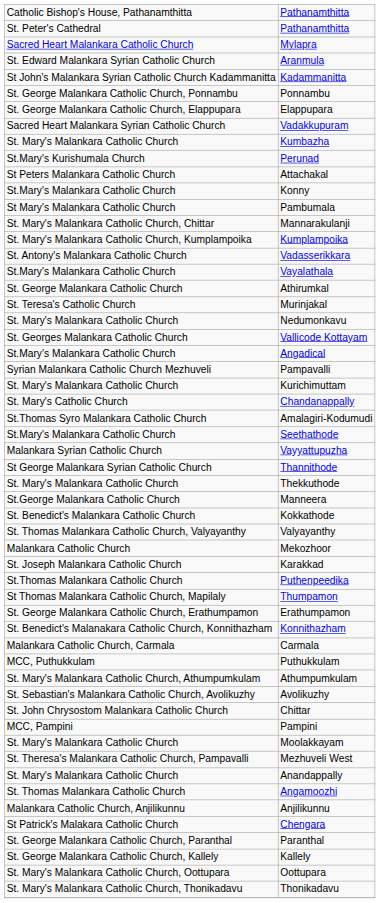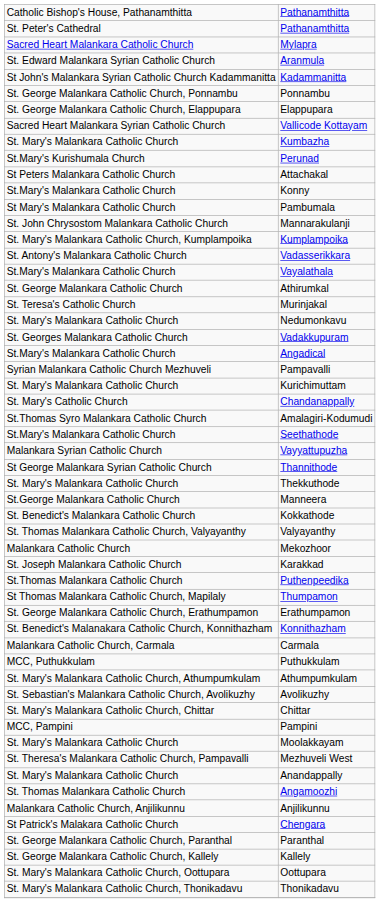(314, 126) Vadakkupuram -> (324, 126) Vallicode Kottayam
(110, 223) St. Mary's Malankara Catholic Church, Chittar -> (117, 223) St. John Chrysostom Malankara Catholic Church
(324, 337) Vallicode Kottayam -> (314, 337) Vadakkupuram
(117, 710) St. John Chrysostom Malankara Catholic Church -> (110, 710) St. Mary's Malankara Catholic Church, Chittar
